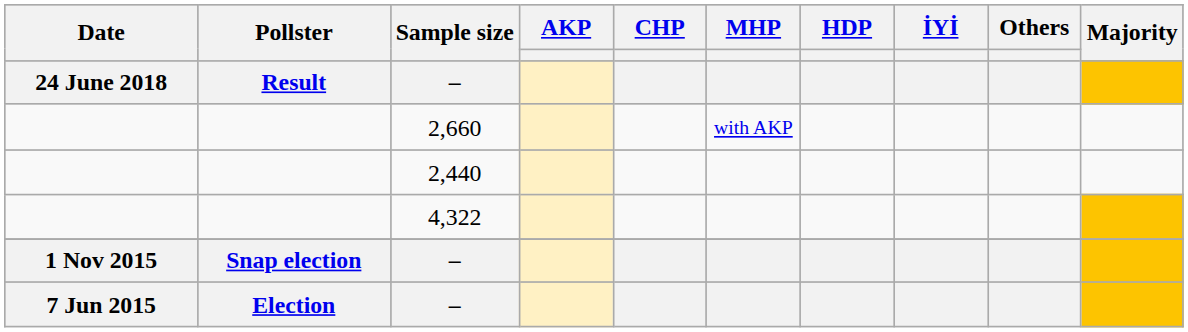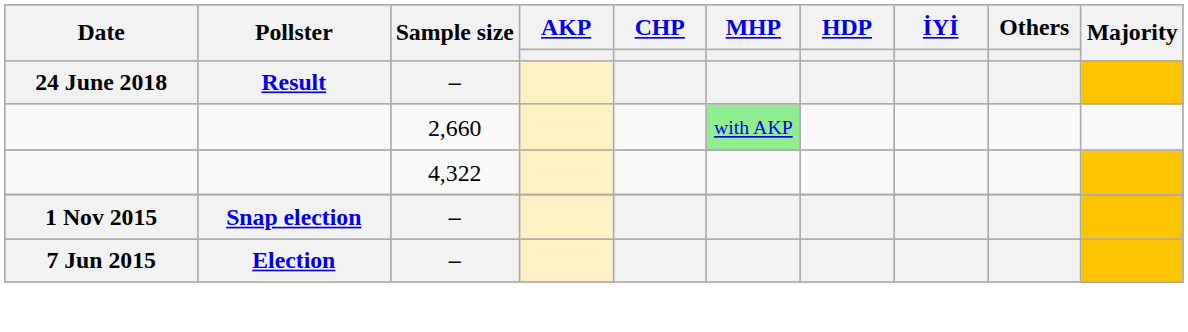(753, 128) no background -> (753, 128) lightgreen background
- row: (101, 172)
